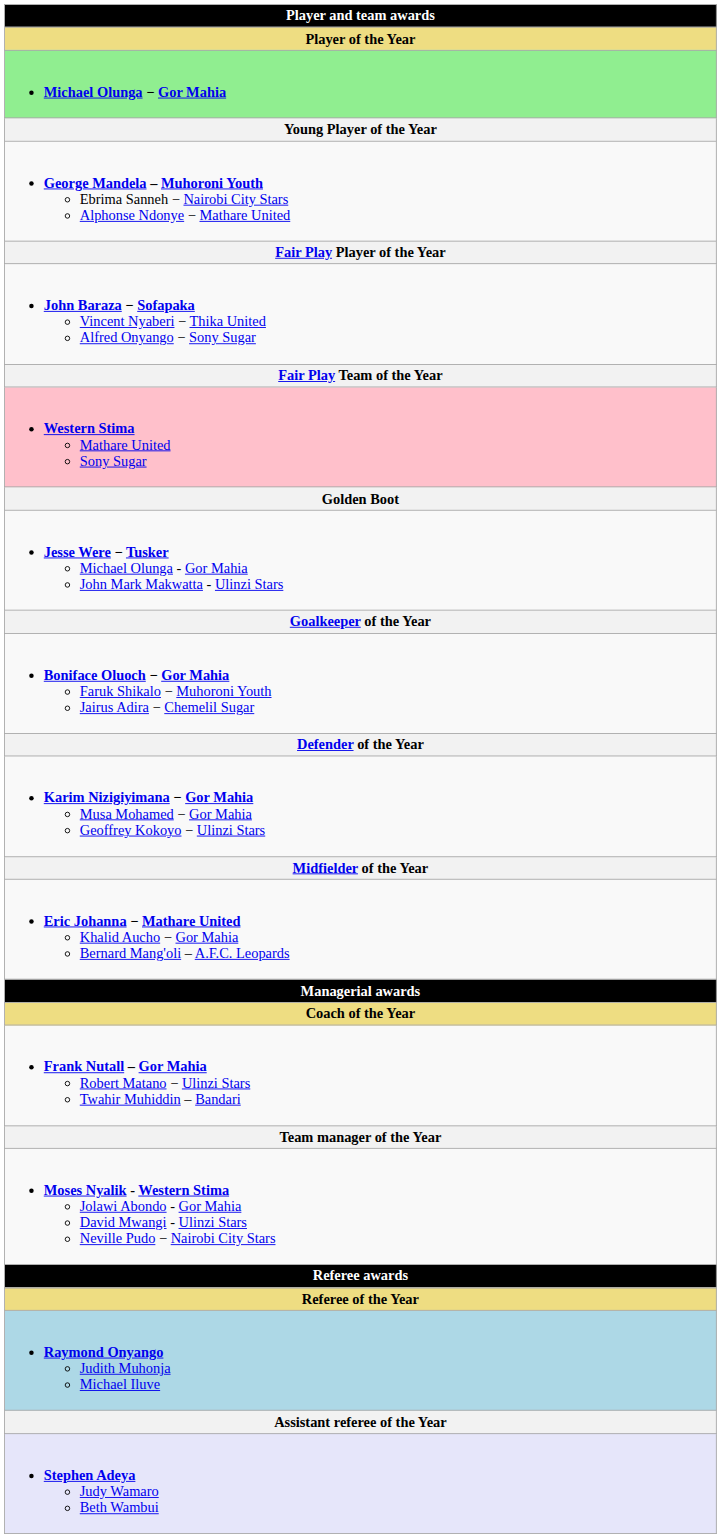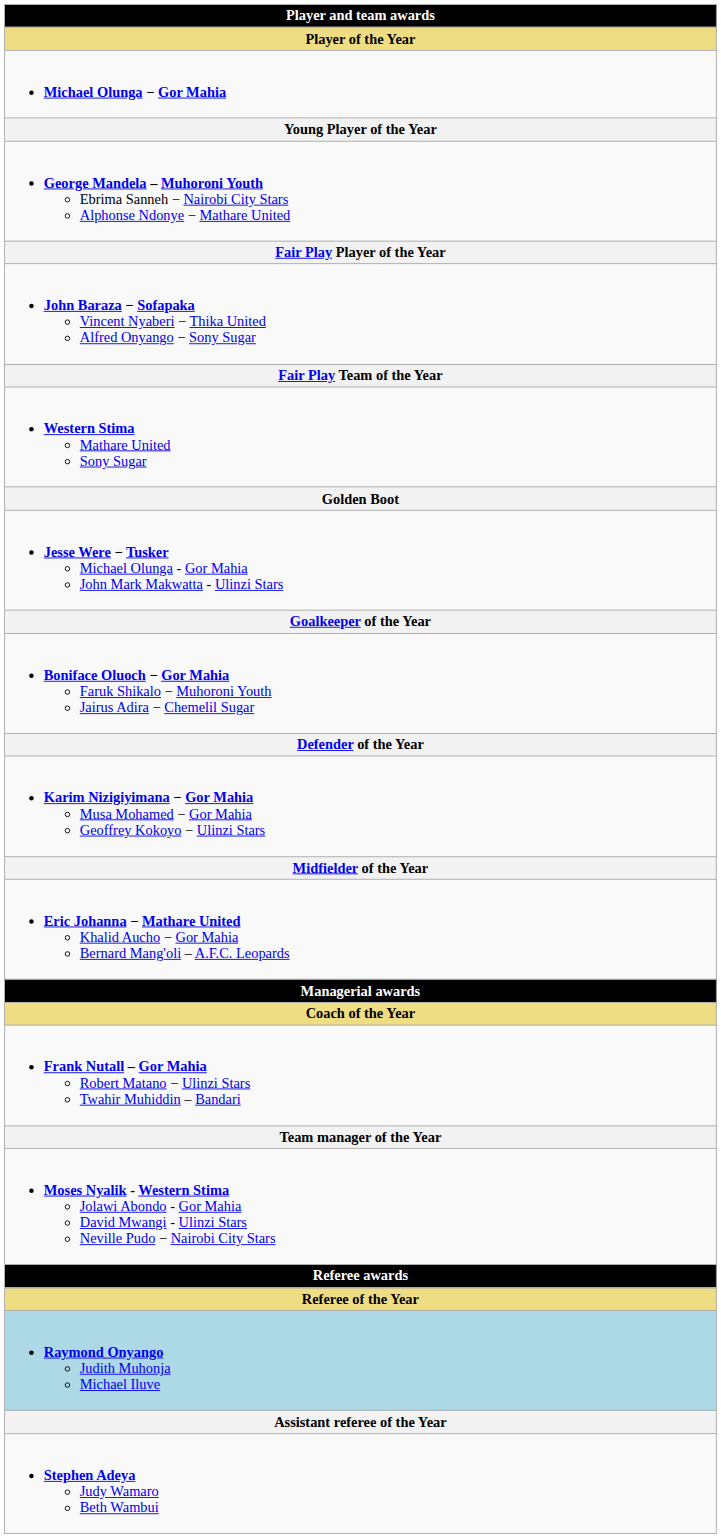(360, 92) lightgreen background -> (360, 92) no background
(360, 445) pink background -> (360, 445) no background
(360, 1492) lavender background -> (360, 1492) no background
